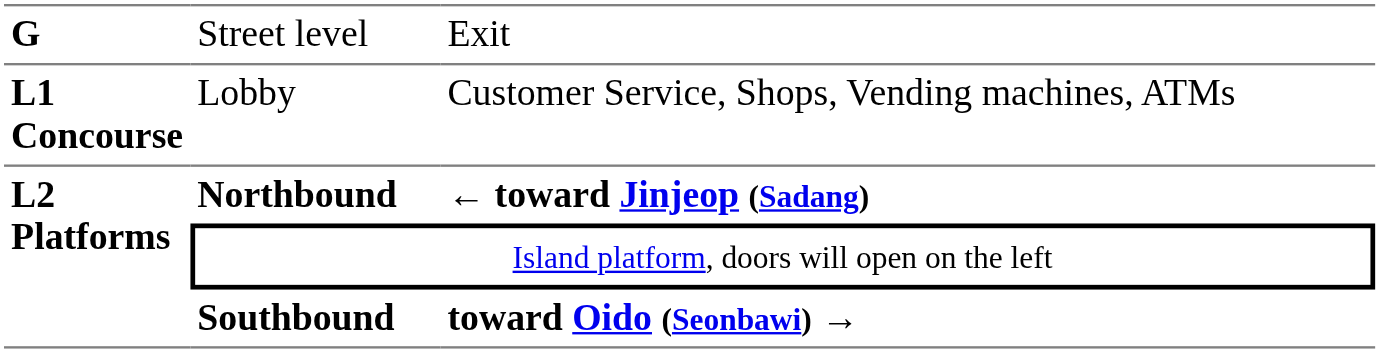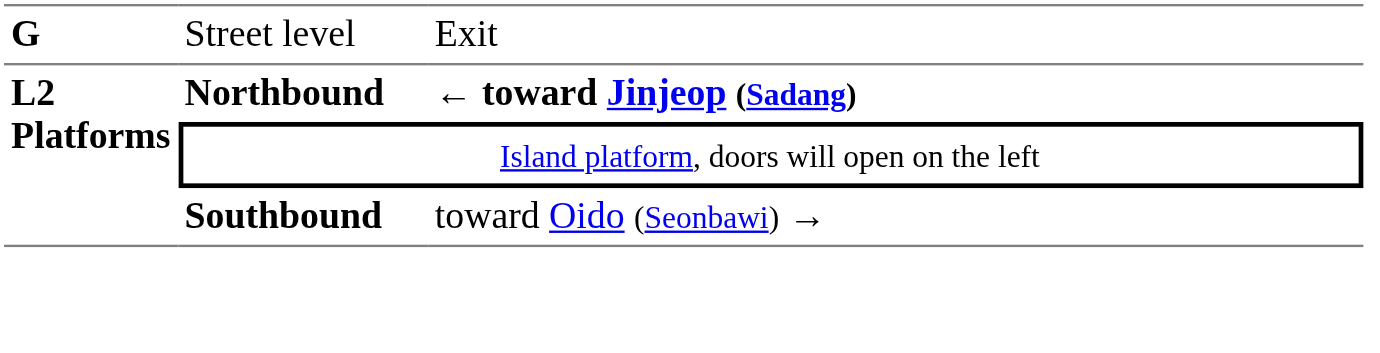- row: (247, 92)
(653, 317) bold -> (631, 215) normal
